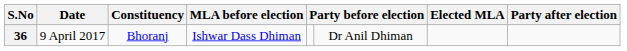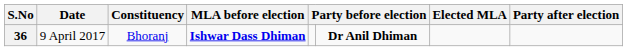(247, 35) normal -> (248, 35) bold
(371, 35) normal -> (373, 35) bold
